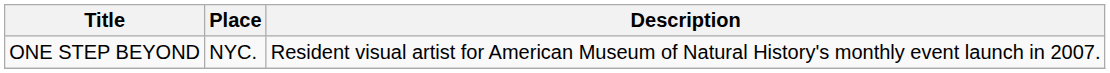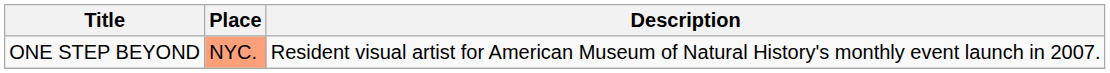(233, 52) no background -> (233, 52) lightsalmon background
